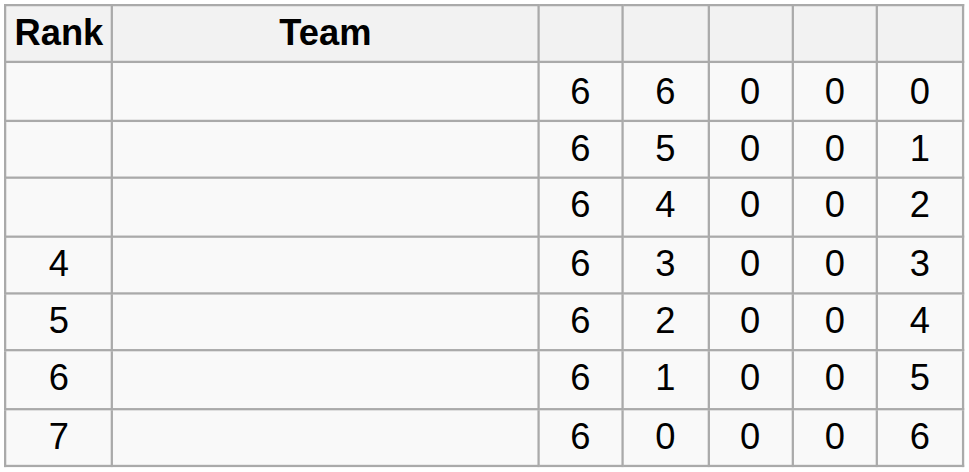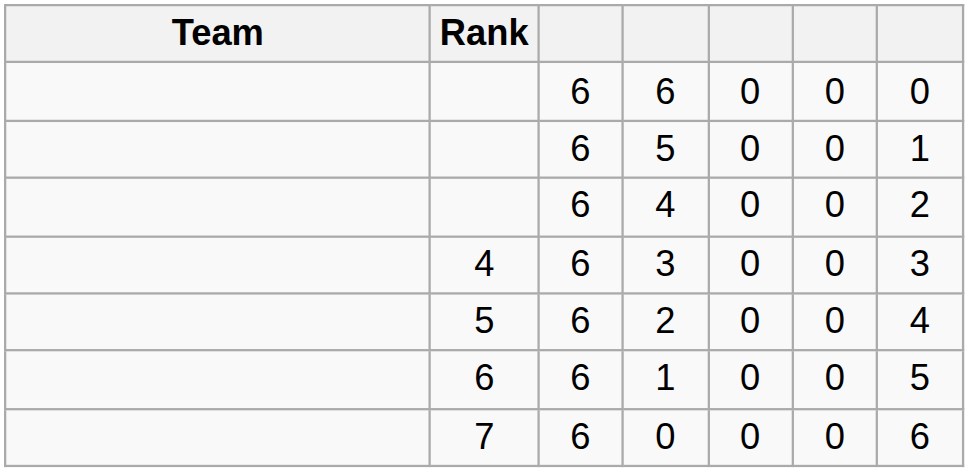columns swapped: (59, 33) <-> (325, 33)
